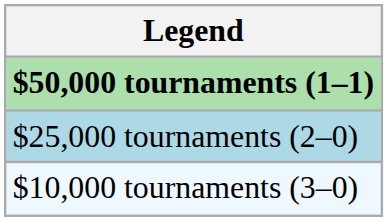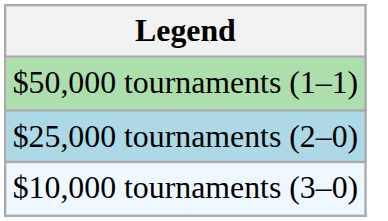(193, 82) bold -> (185, 82) normal
